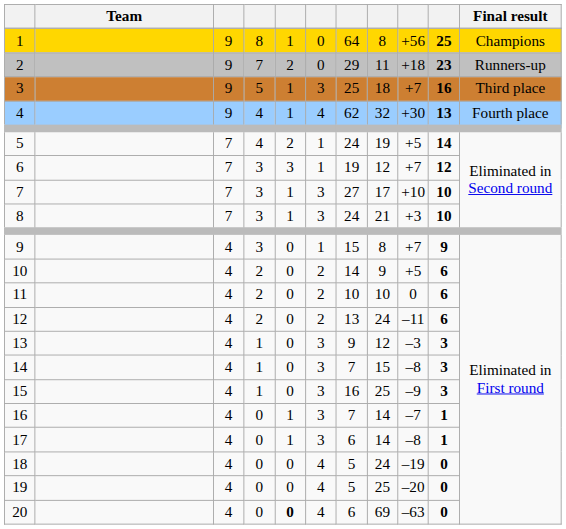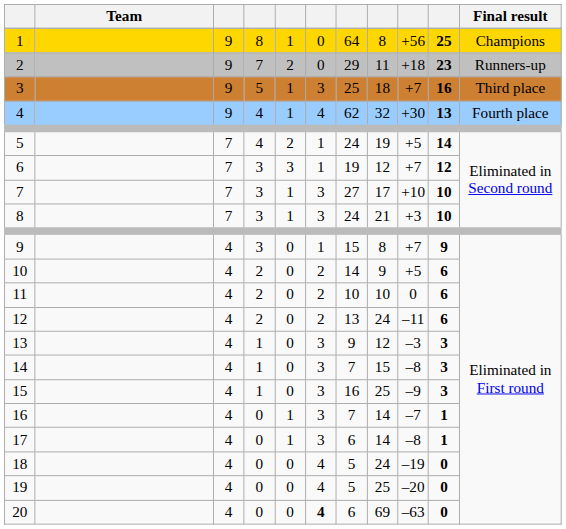(290, 511) bold -> (290, 511) normal
(321, 511) normal -> (321, 511) bold
